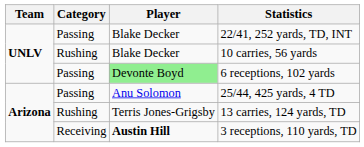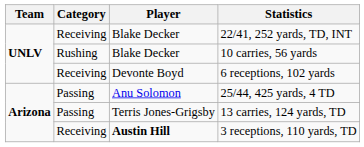(75, 34) Passing -> (81, 34) Receiving
(75, 73) Passing -> (81, 73) Receiving
(148, 73) lightgreen background -> (148, 73) no background
(77, 112) Rushing -> (75, 112) Passing
